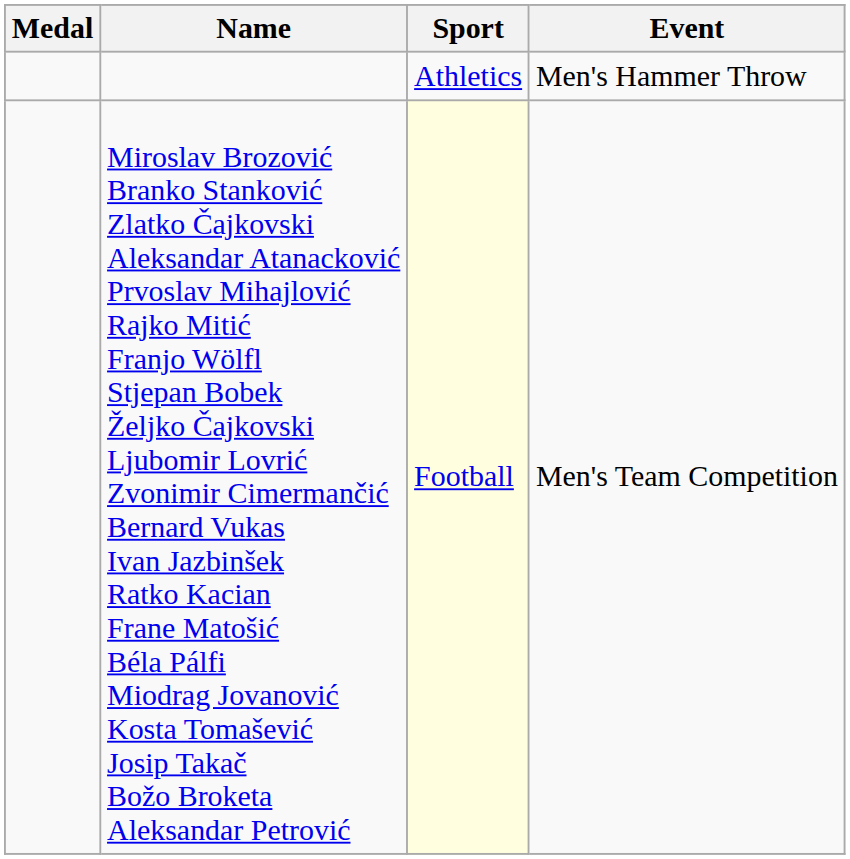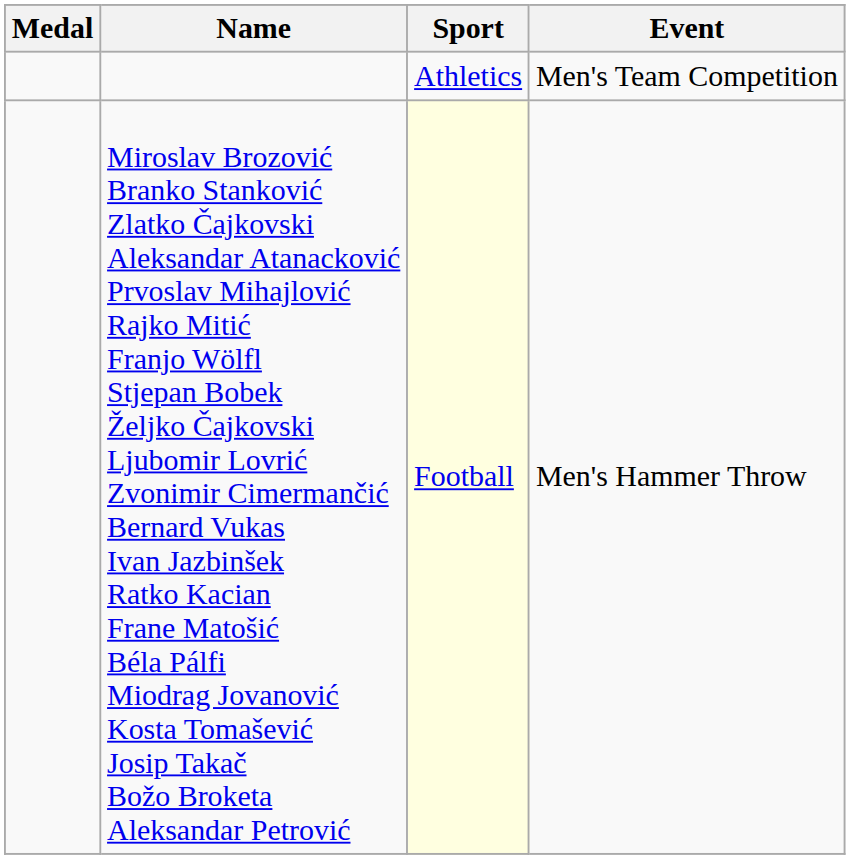(671, 75) Men's Hammer Throw -> (687, 75) Men's Team Competition
(687, 476) Men's Team Competition -> (671, 476) Men's Hammer Throw
